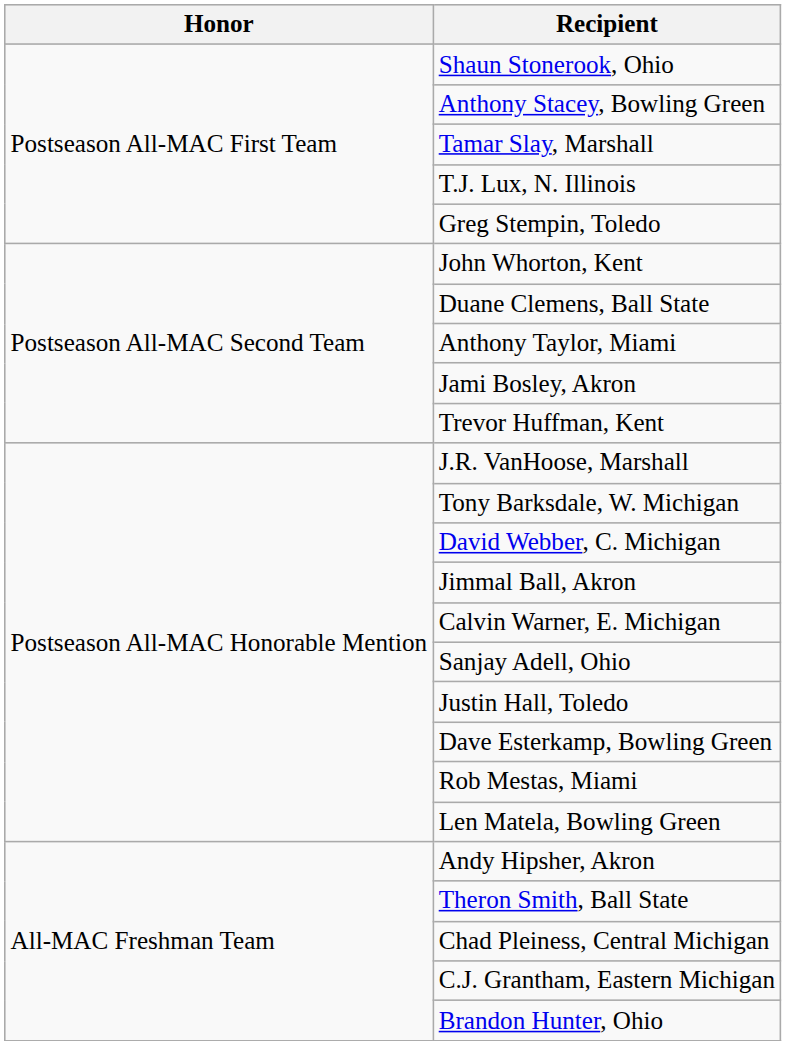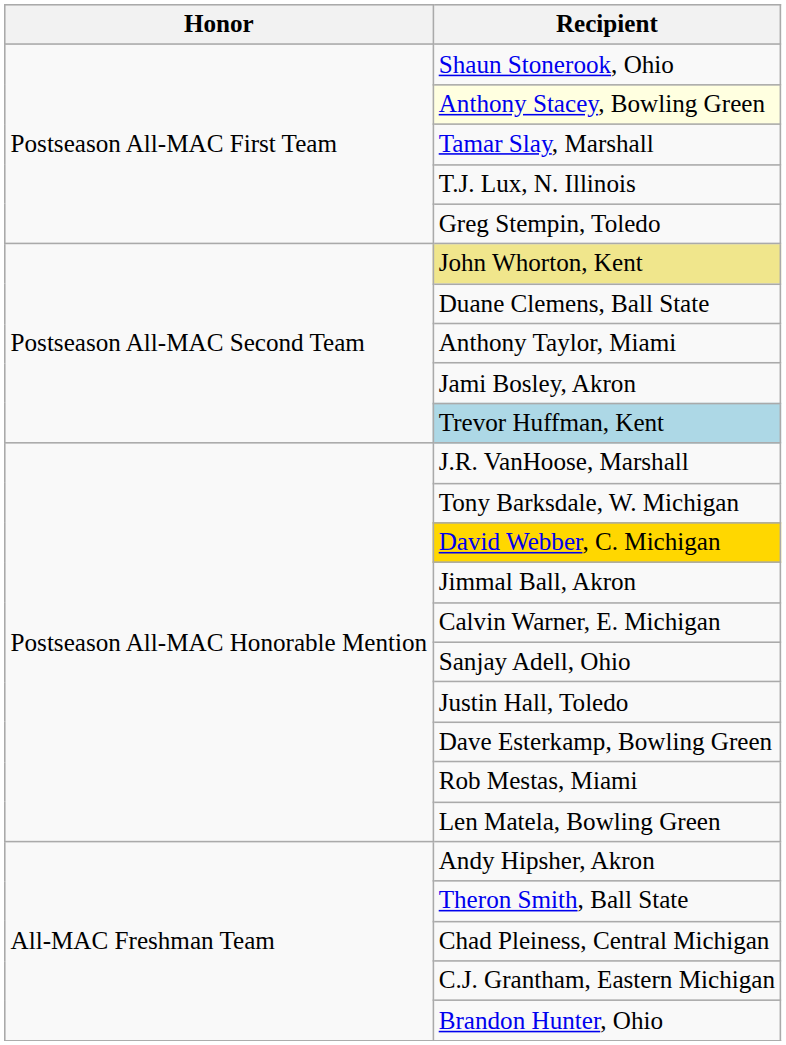(602, 104) no background -> (602, 104) lightyellow background
(541, 263) no background -> (541, 263) khaki background
(551, 422) no background -> (551, 422) lightblue background
(580, 542) no background -> (580, 542) gold background
